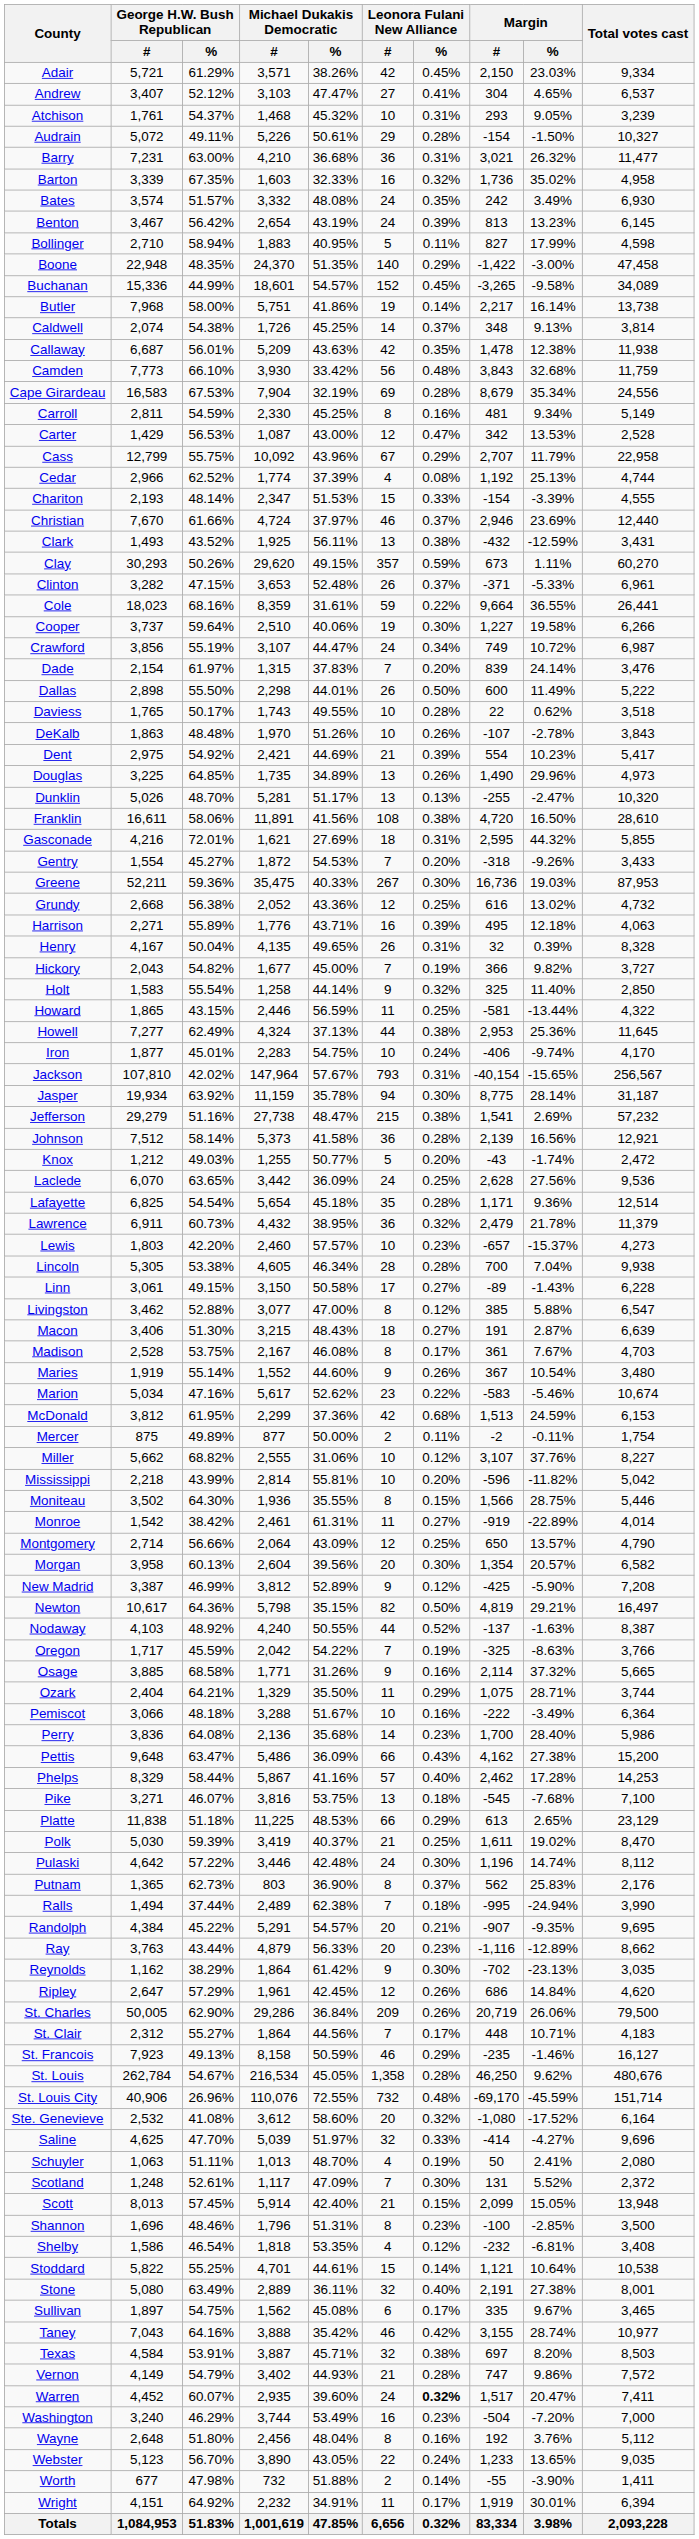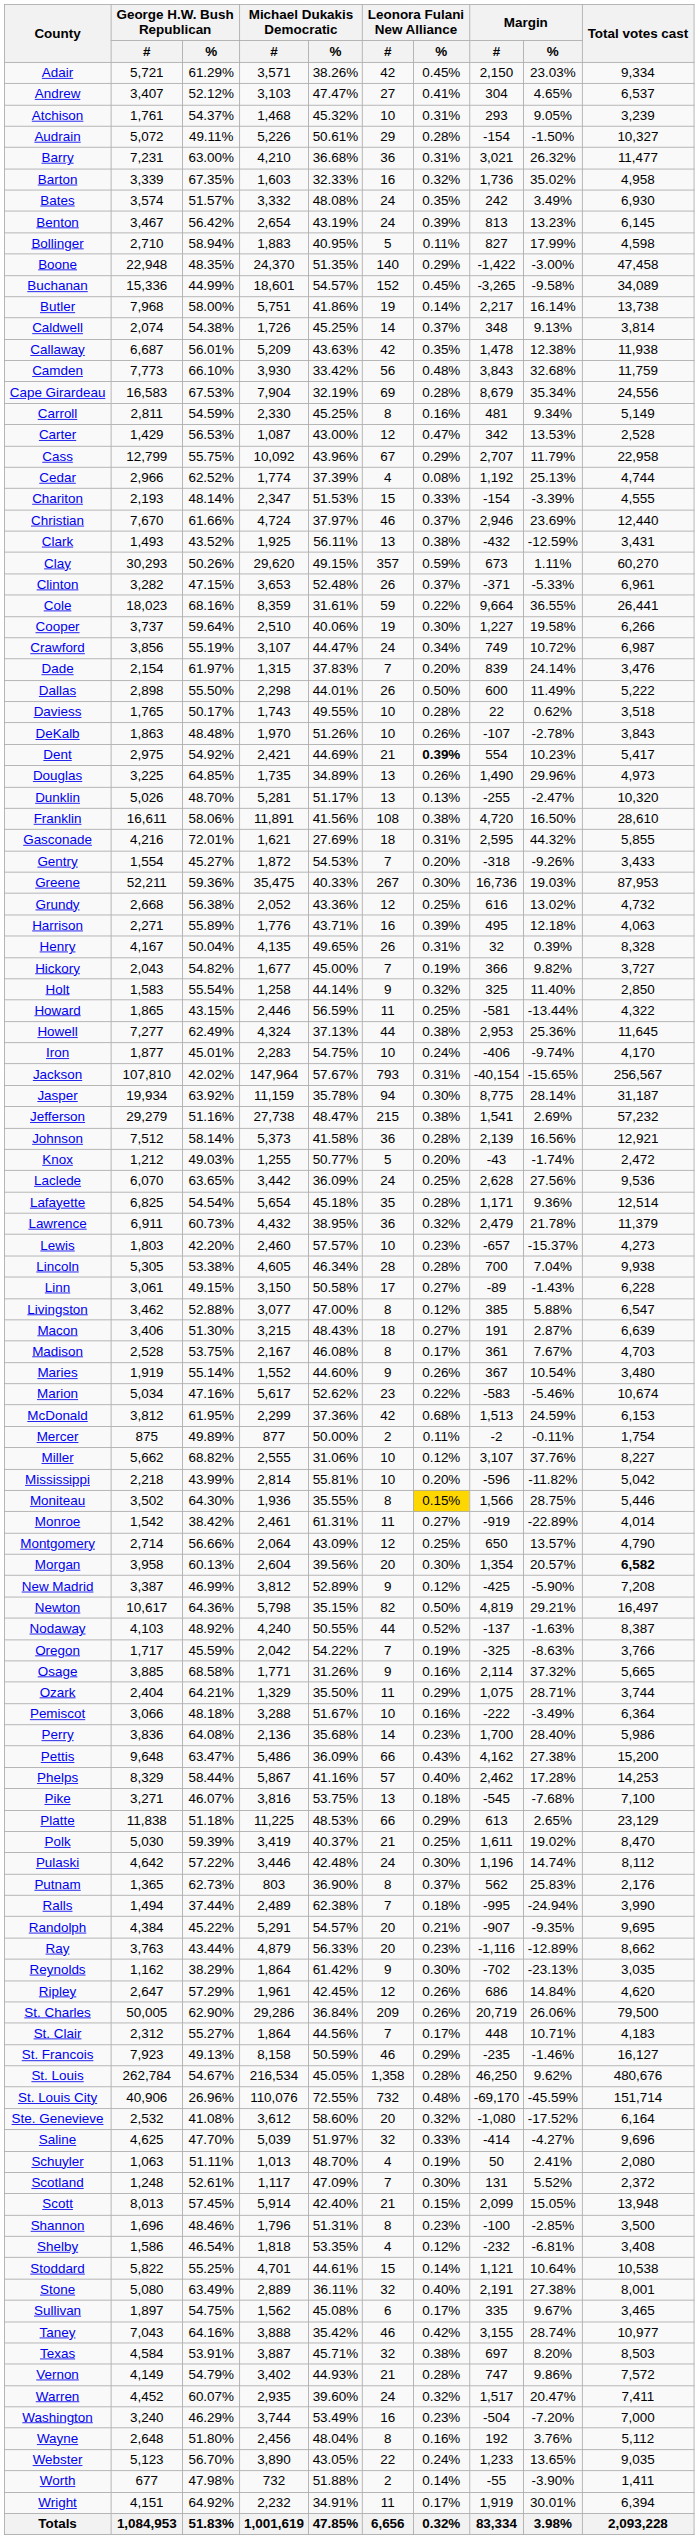(441, 754) normal -> (441, 754) bold
(441, 1501) no background -> (441, 1501) gold background
(638, 1564) normal -> (638, 1564) bold
(441, 2396) bold -> (441, 2396) normal
